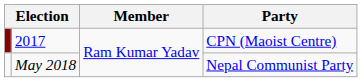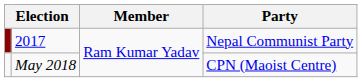(271, 40) CPN (Maoist Centre) -> (280, 40) Nepal Communist Party
(280, 64) Nepal Communist Party -> (271, 64) CPN (Maoist Centre)
